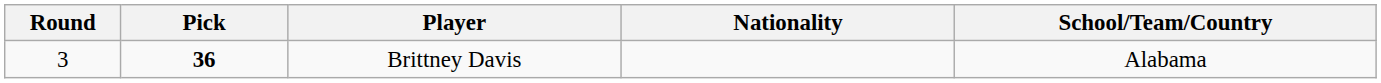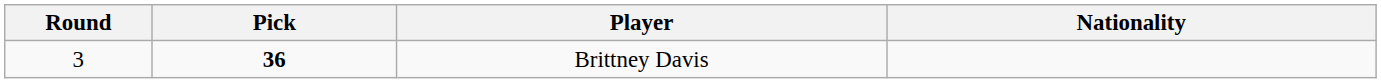- column: (1165, 22)
